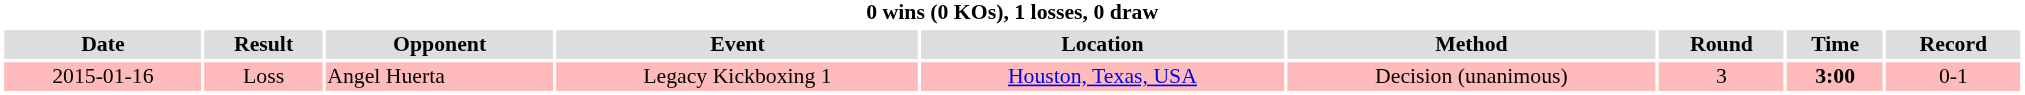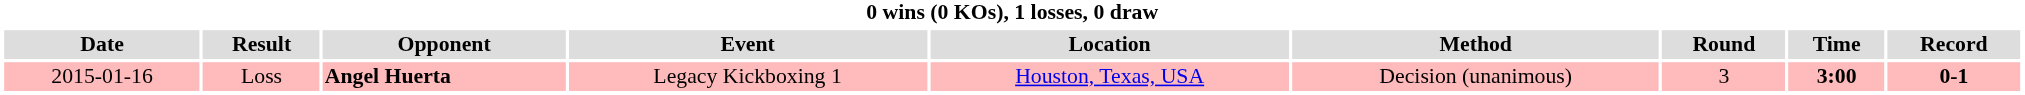(386, 76) normal -> (388, 76) bold
(1953, 76) normal -> (1954, 76) bold
